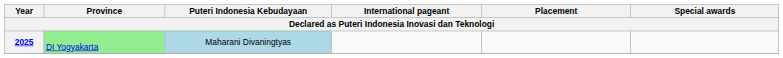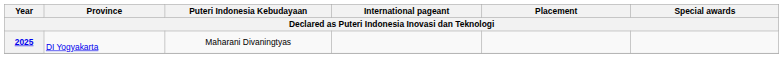(72, 46) lightgreen background -> (72, 46) no background
(248, 42) lightblue background -> (248, 42) no background
